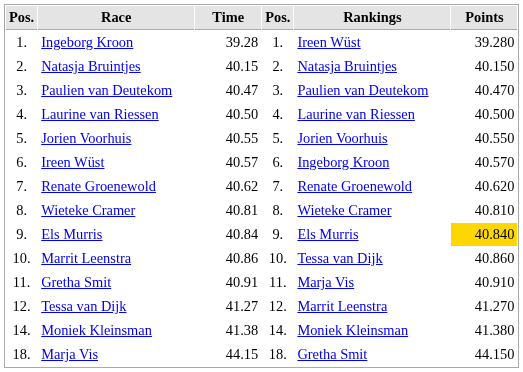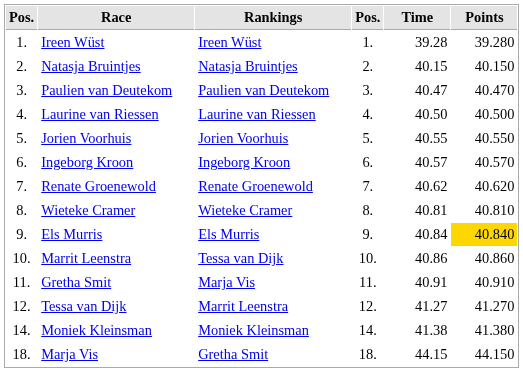columns swapped: (228, 17) <-> (372, 17)
(87, 42) Ingeborg Kroon -> (73, 42) Ireen Wüst
(73, 162) Ireen Wüst -> (87, 162) Ingeborg Kroon
